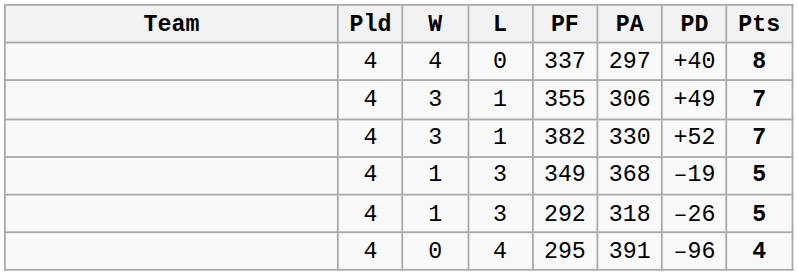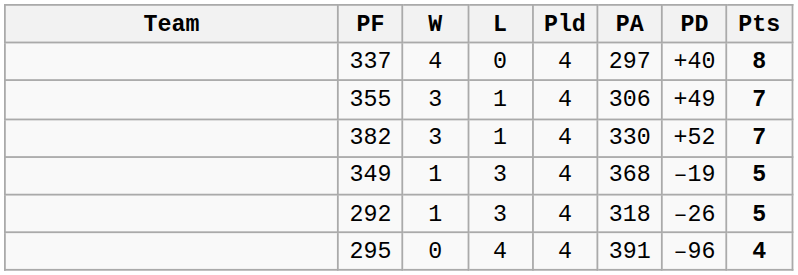columns swapped: (371, 24) <-> (565, 24)
